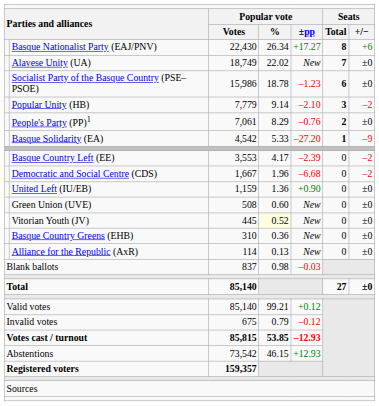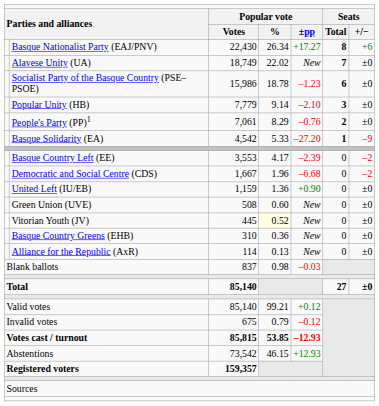(367, 105) –2 -> (367, 105) ±0
